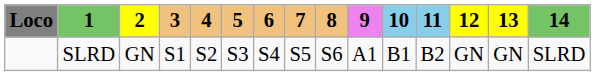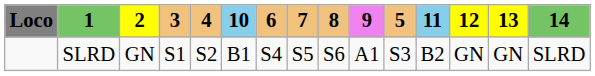columns swapped: (238, 20) <-> (399, 20)
